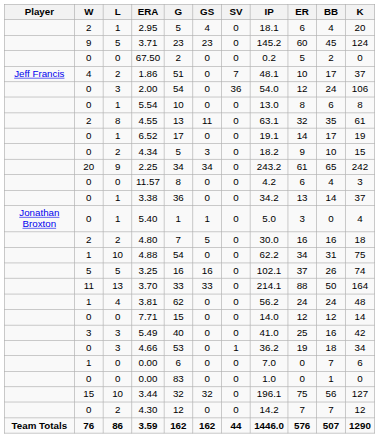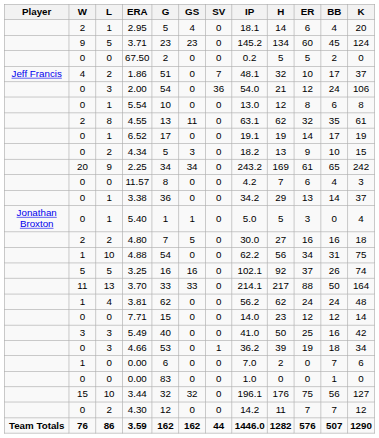+ column: (281, 12)
